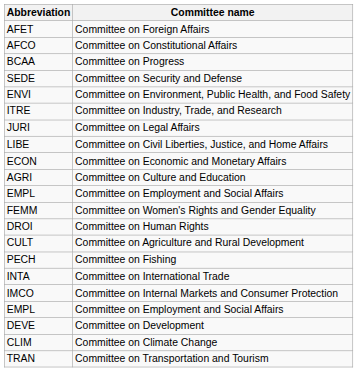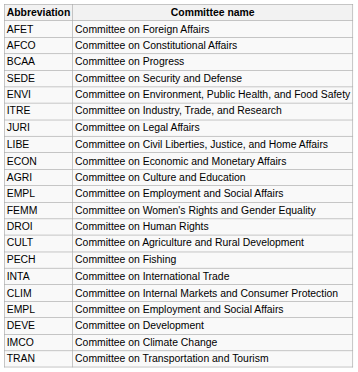(20, 293) IMCO -> (19, 293) CLIM
(19, 342) CLIM -> (20, 342) IMCO
